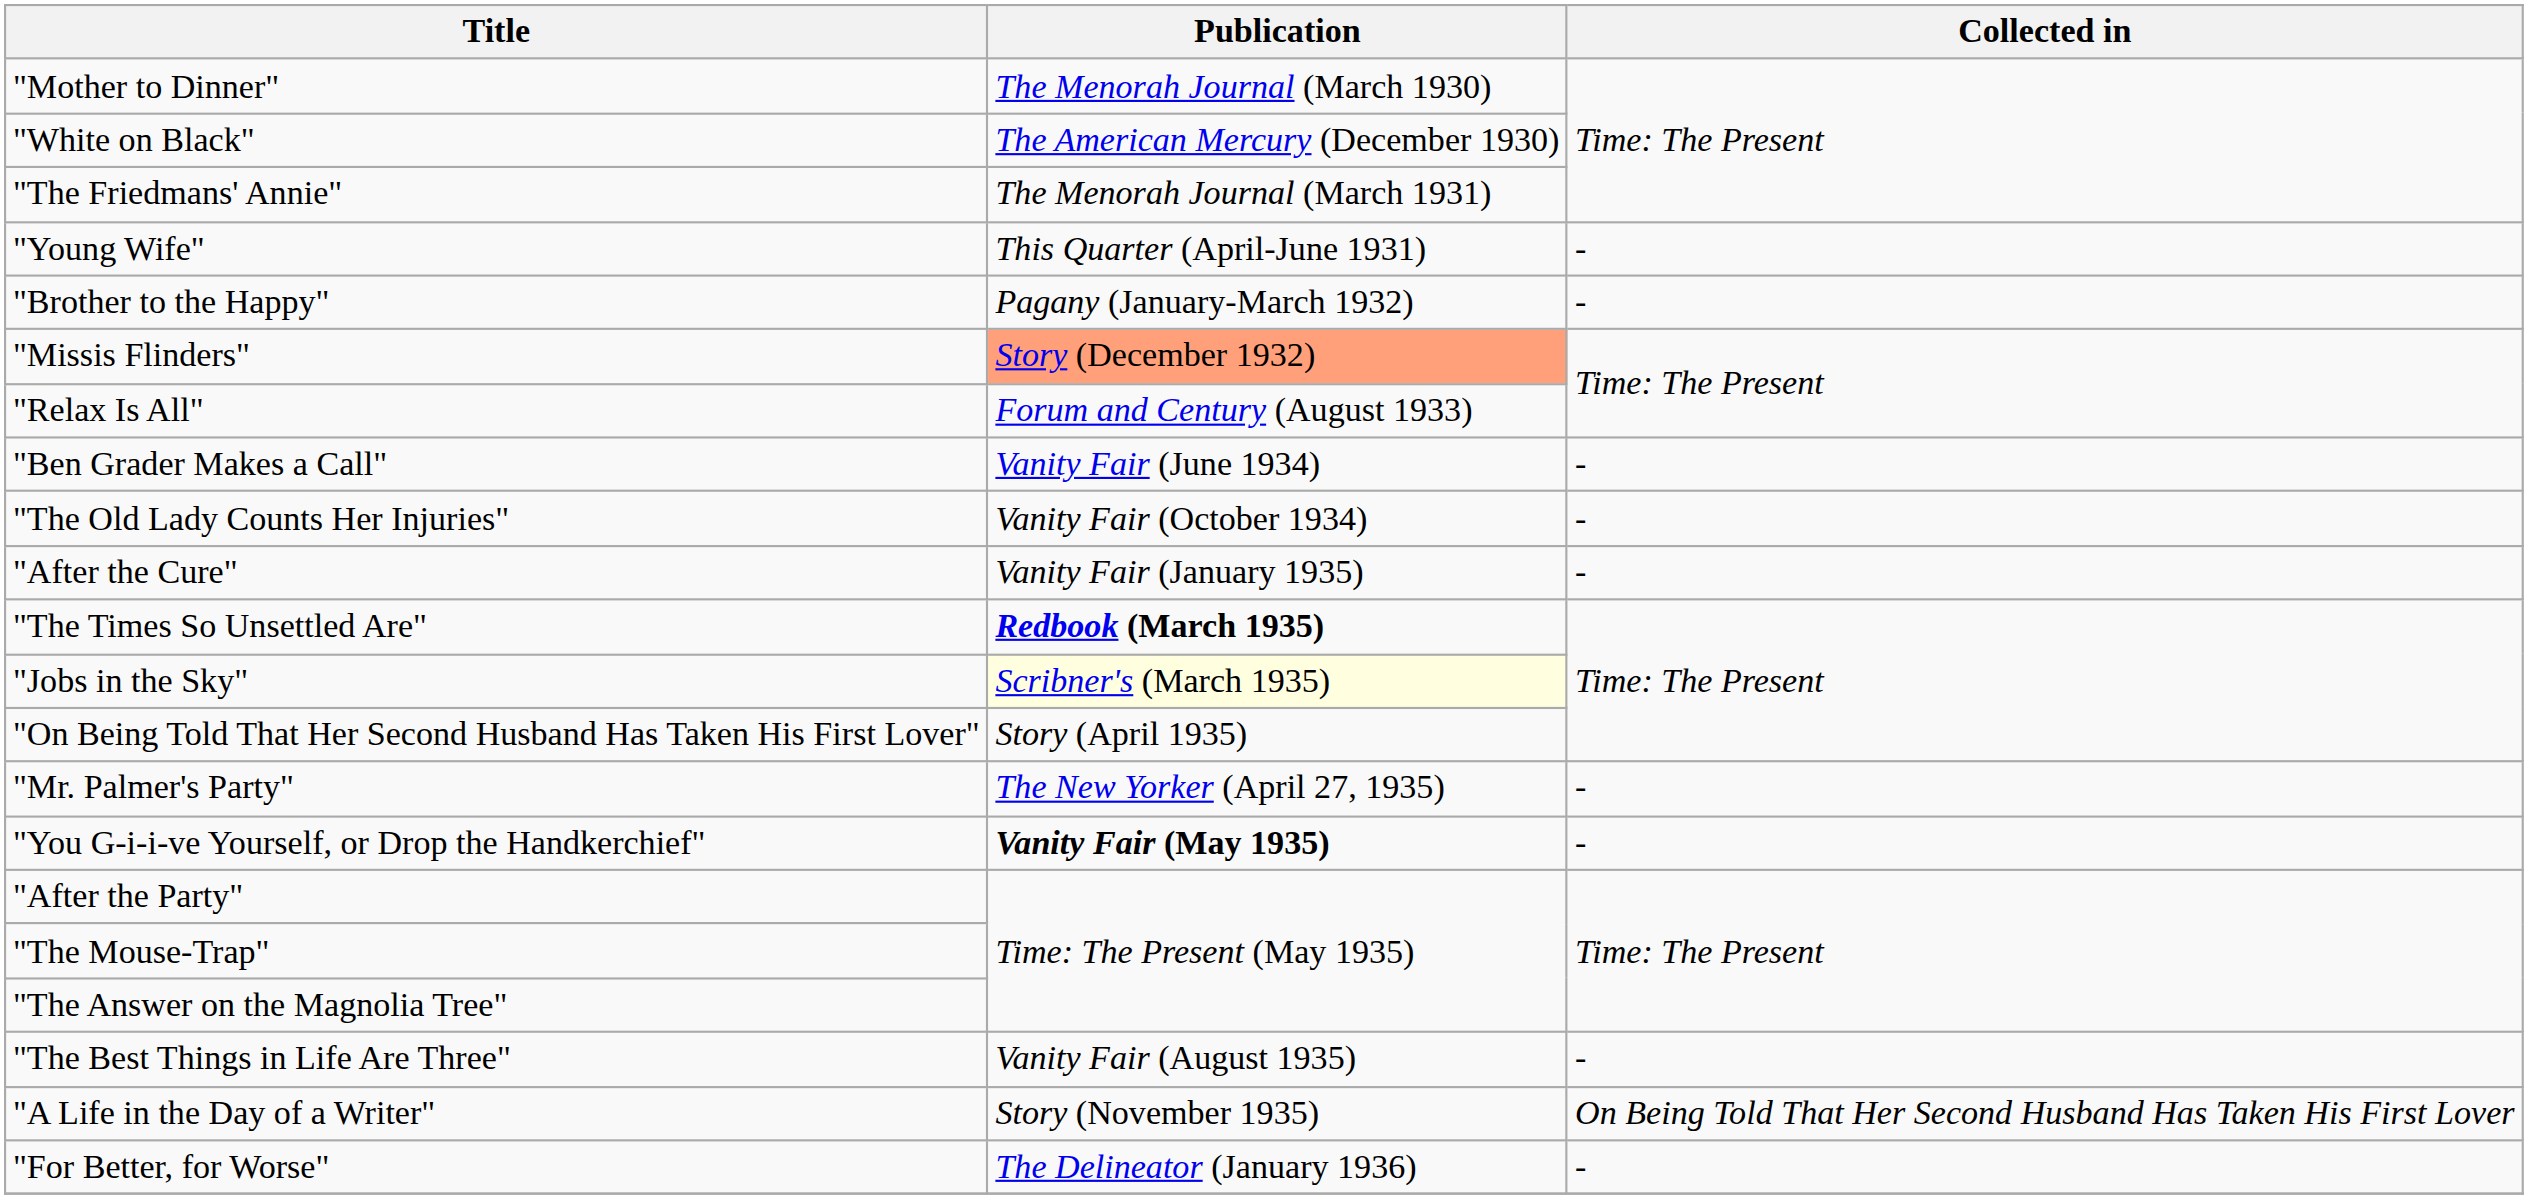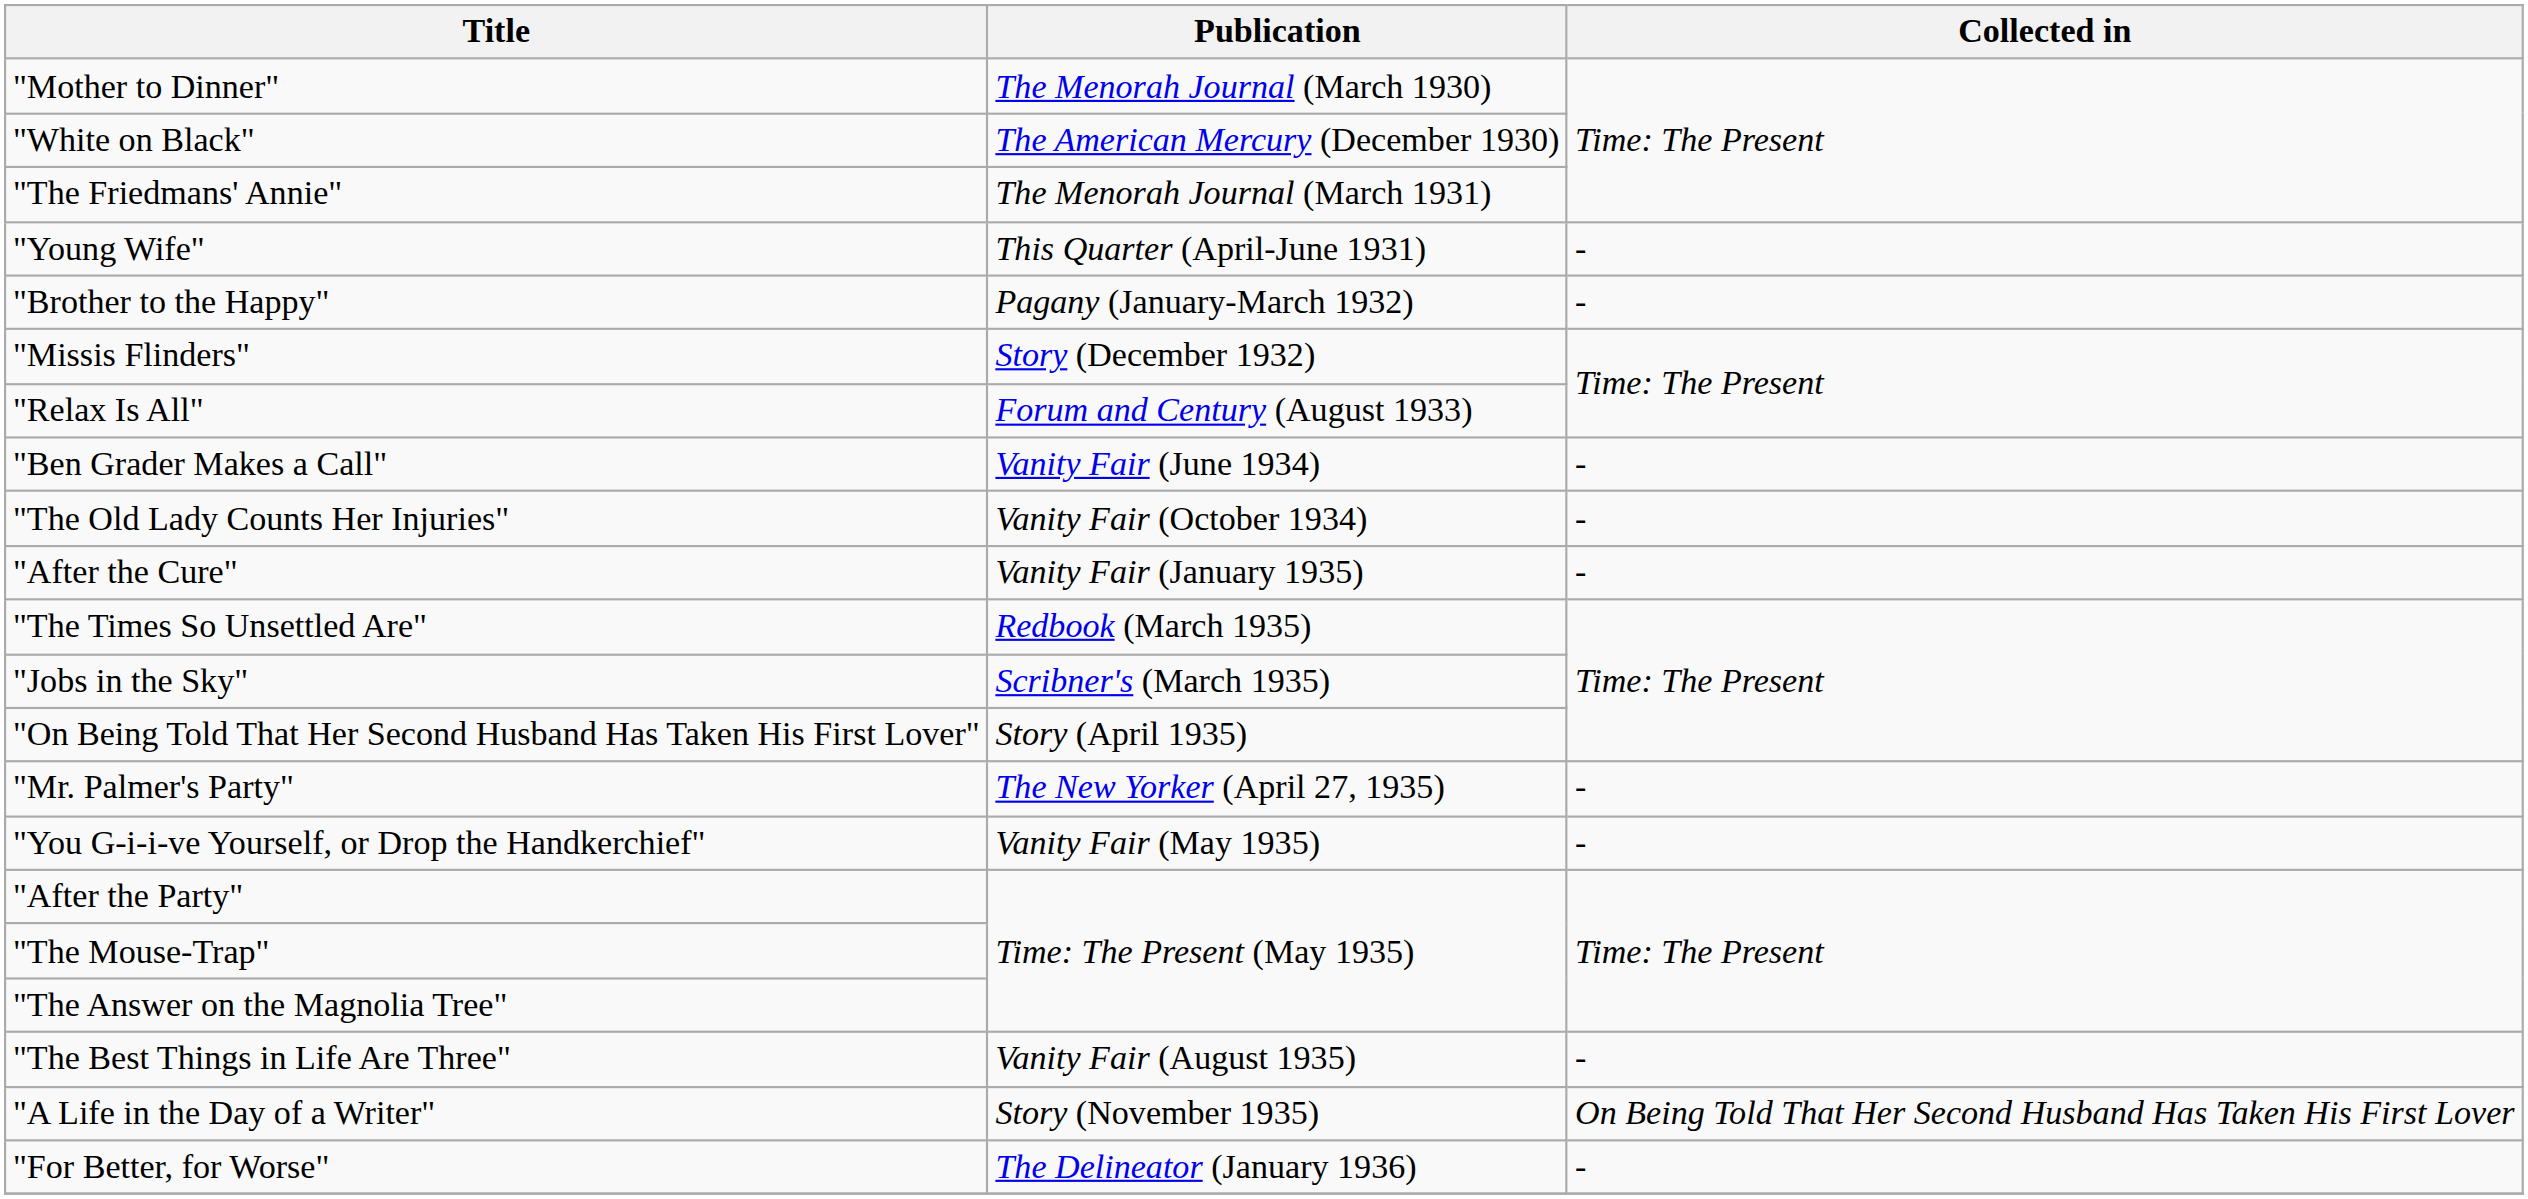(1155, 355) lightsalmon background -> (1155, 355) no background
(1160, 626) bold -> (1153, 626) normal
(1163, 680) lightyellow background -> (1163, 680) no background
(1162, 842) bold -> (1158, 842) normal
